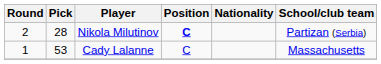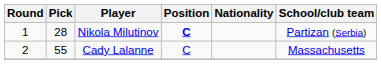(25, 31) 2 -> (25, 31) 1
(25, 50) 1 -> (25, 50) 2
(61, 50) 53 -> (61, 50) 55
